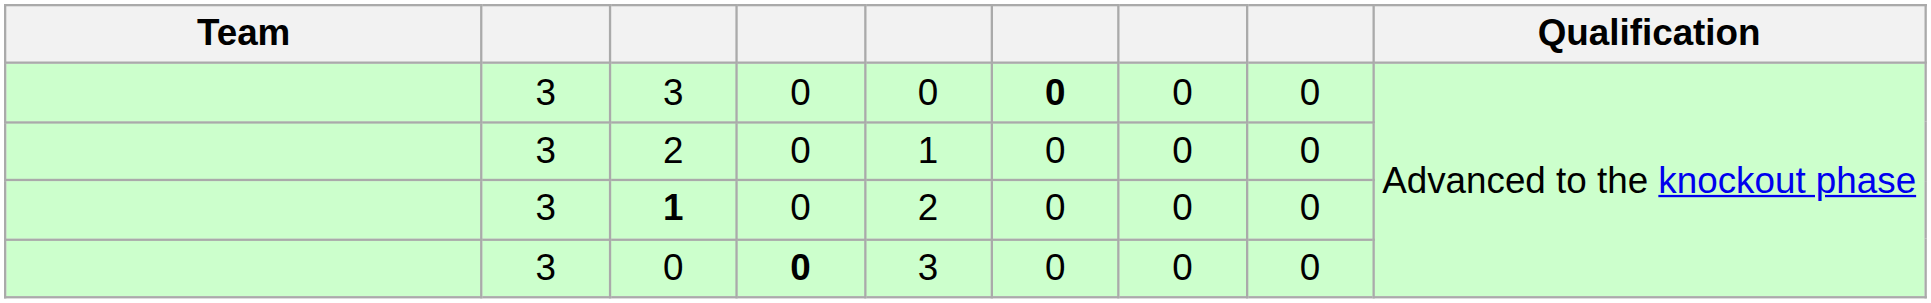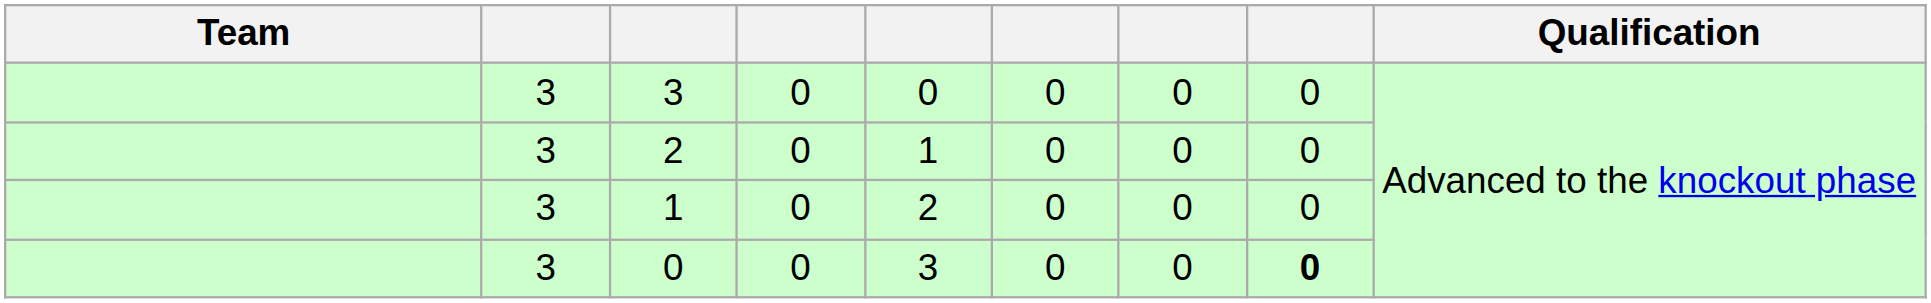(1055, 92) bold -> (1055, 92) normal
(673, 208) bold -> (673, 208) normal
(801, 267) bold -> (801, 267) normal
(1310, 267) normal -> (1310, 267) bold
